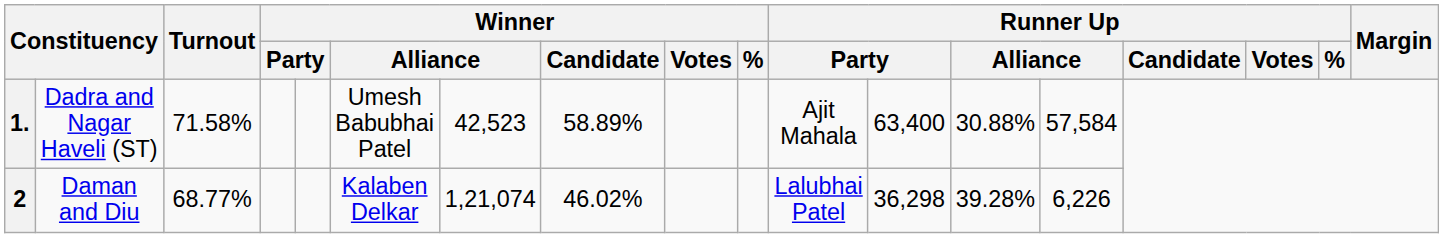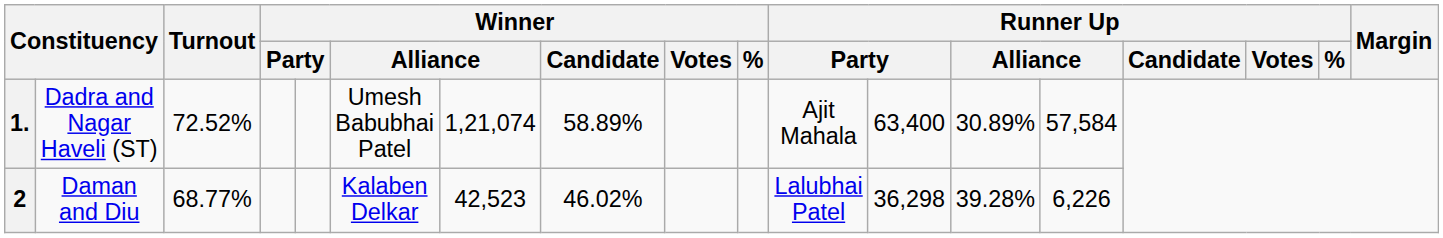(212, 123) 71.58% -> (212, 123) 72.52%
(490, 123) 42,523 -> (490, 123) 1,21,074
(995, 123) 30.88% -> (995, 123) 30.89%
(490, 199) 1,21,074 -> (490, 199) 42,523
